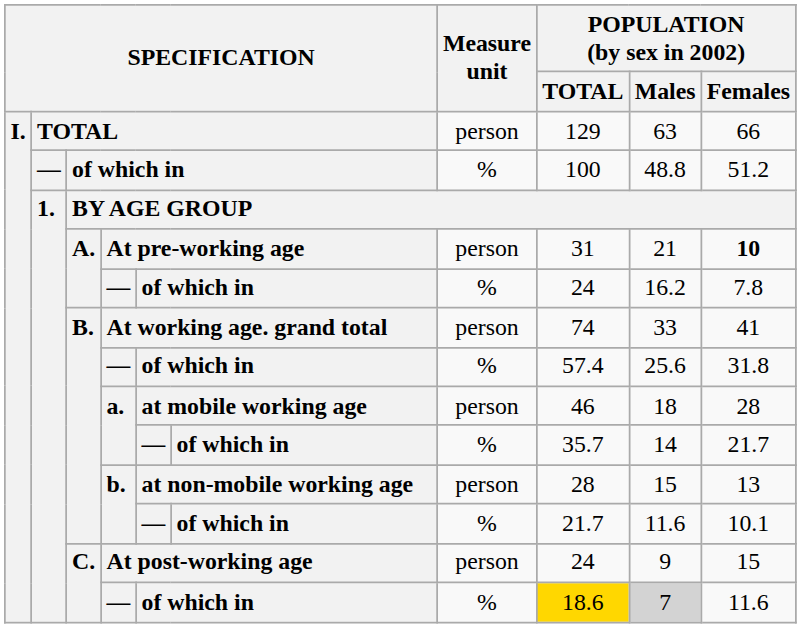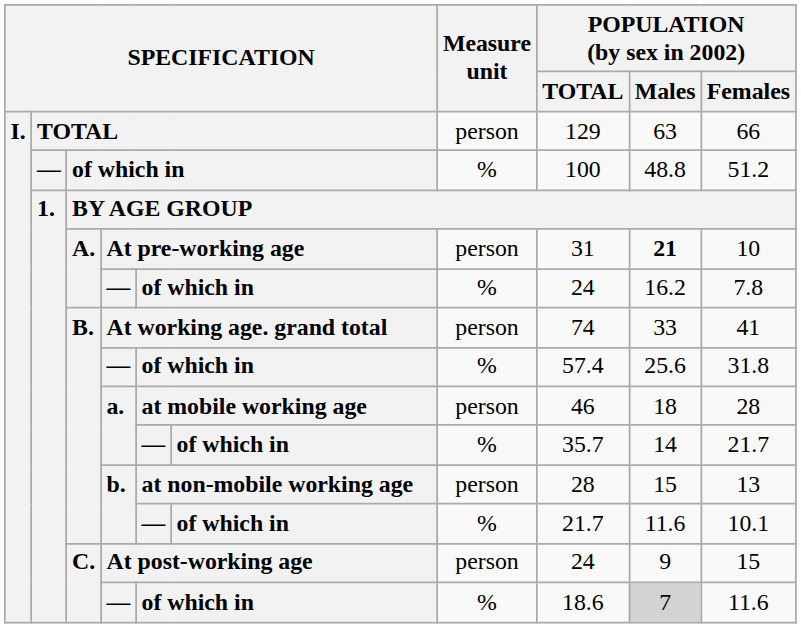(665, 248) normal -> (665, 248) bold
(748, 248) bold -> (748, 248) normal
(583, 601) gold background -> (583, 601) no background
